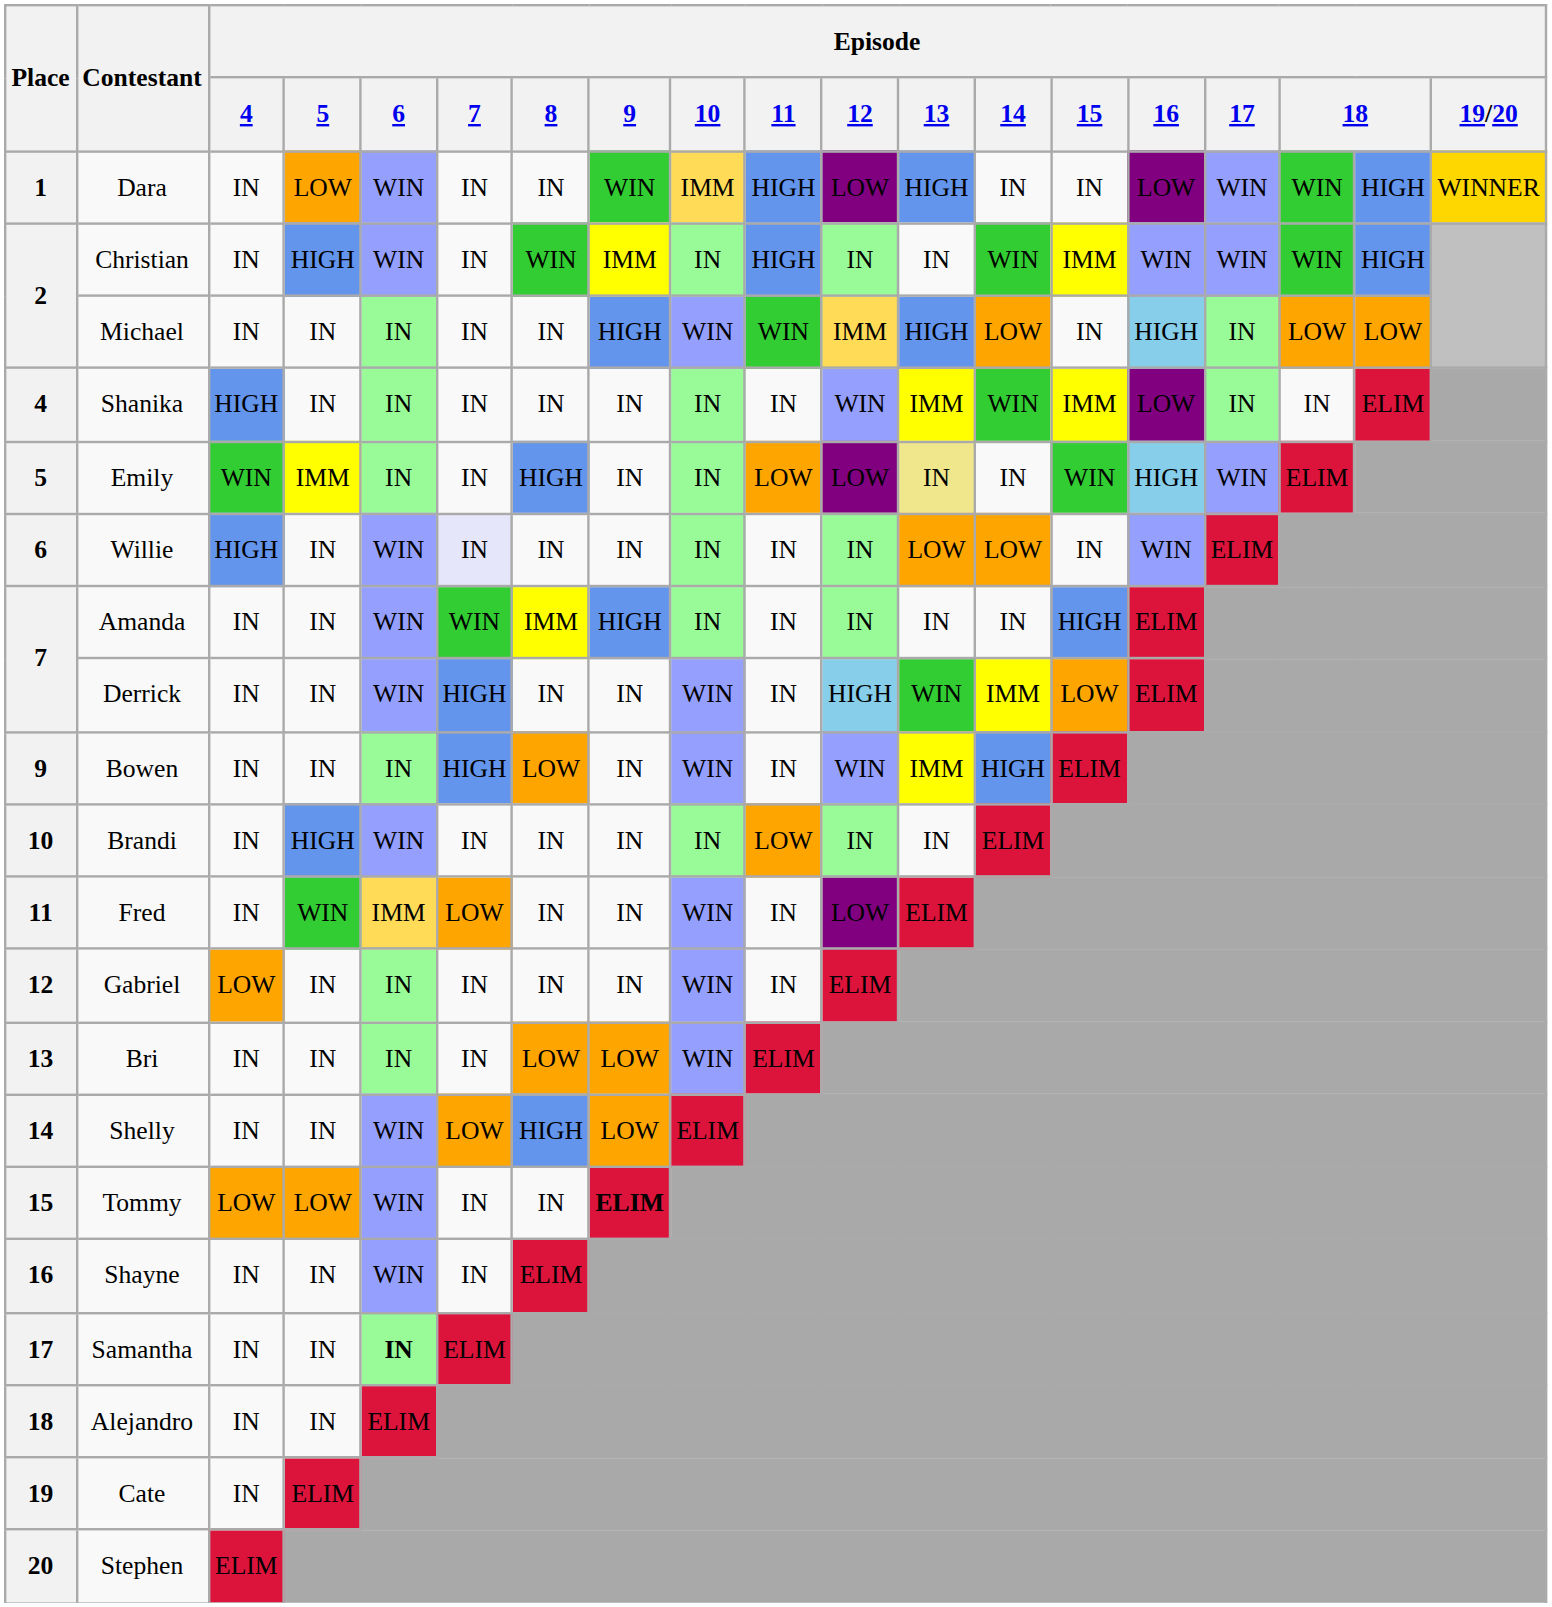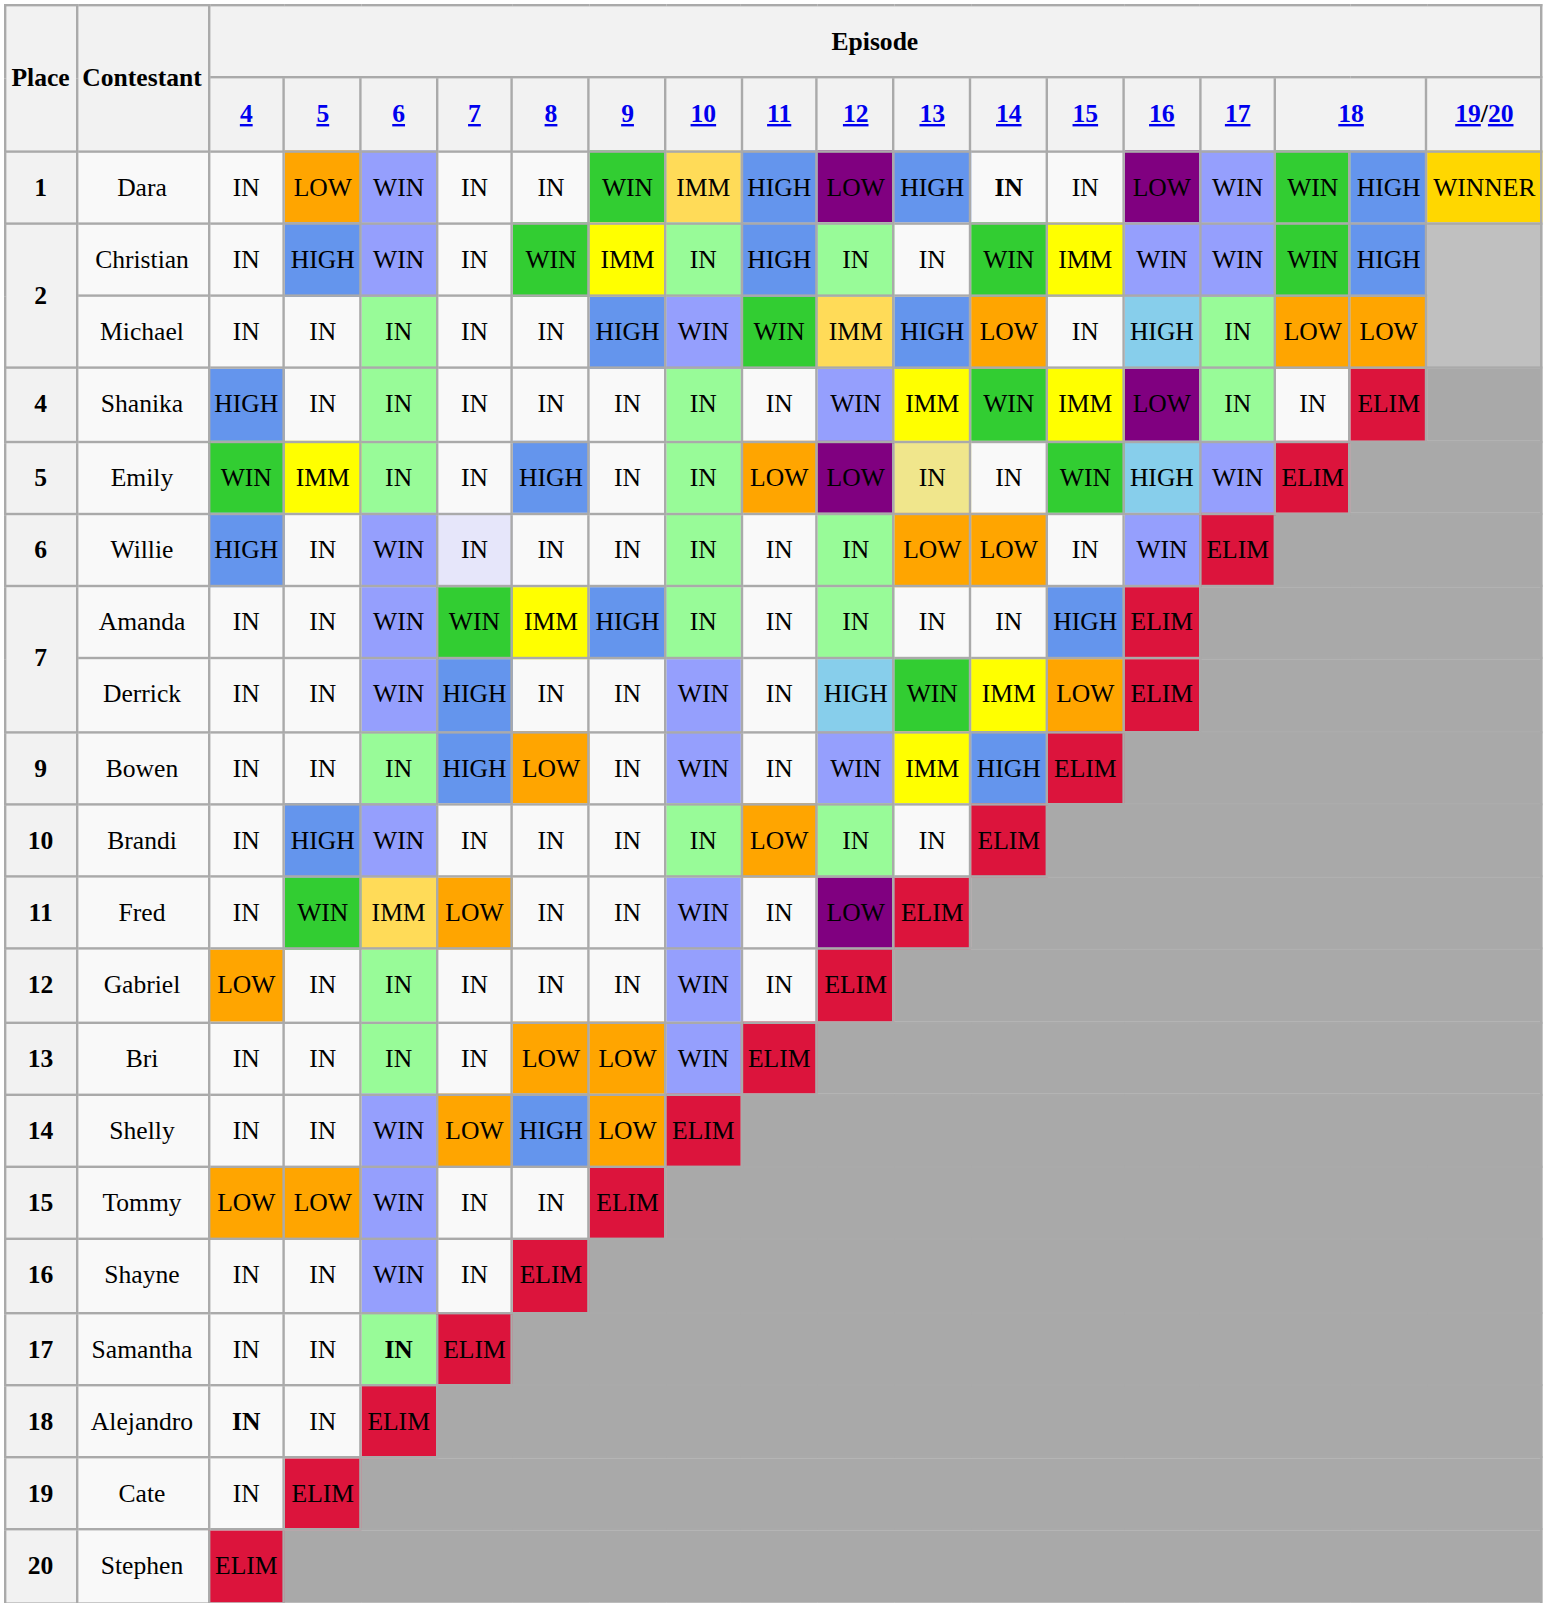(1013, 186) normal -> (1009, 186) bold
(630, 1203) bold -> (628, 1203) normal
(246, 1421) normal -> (246, 1421) bold
